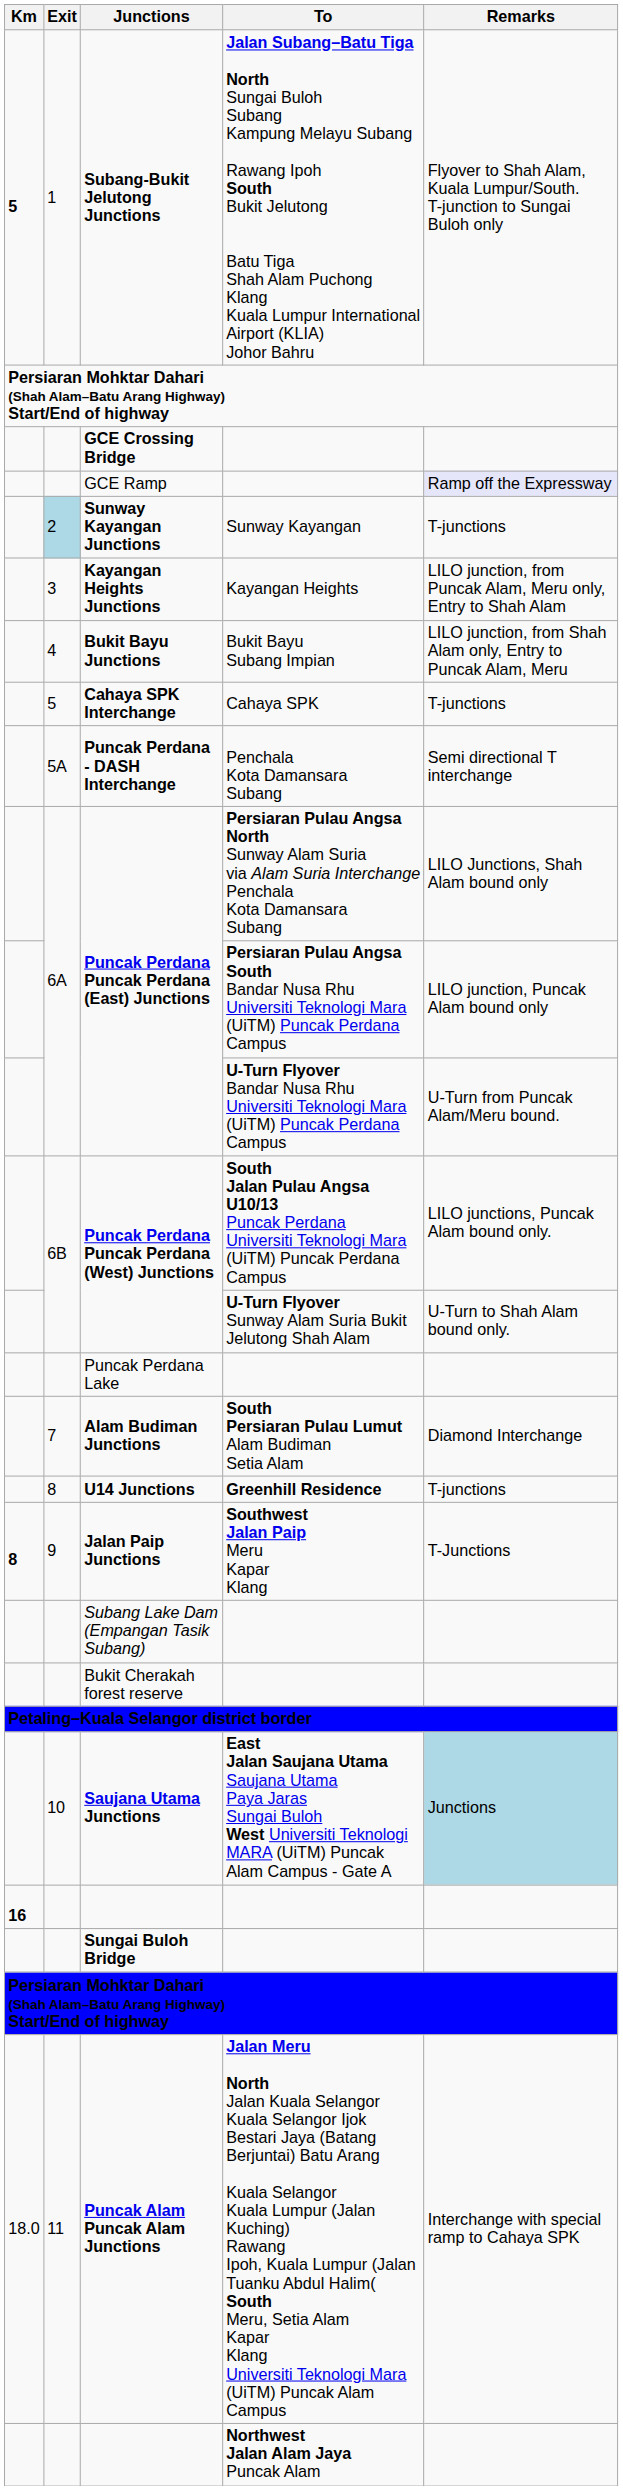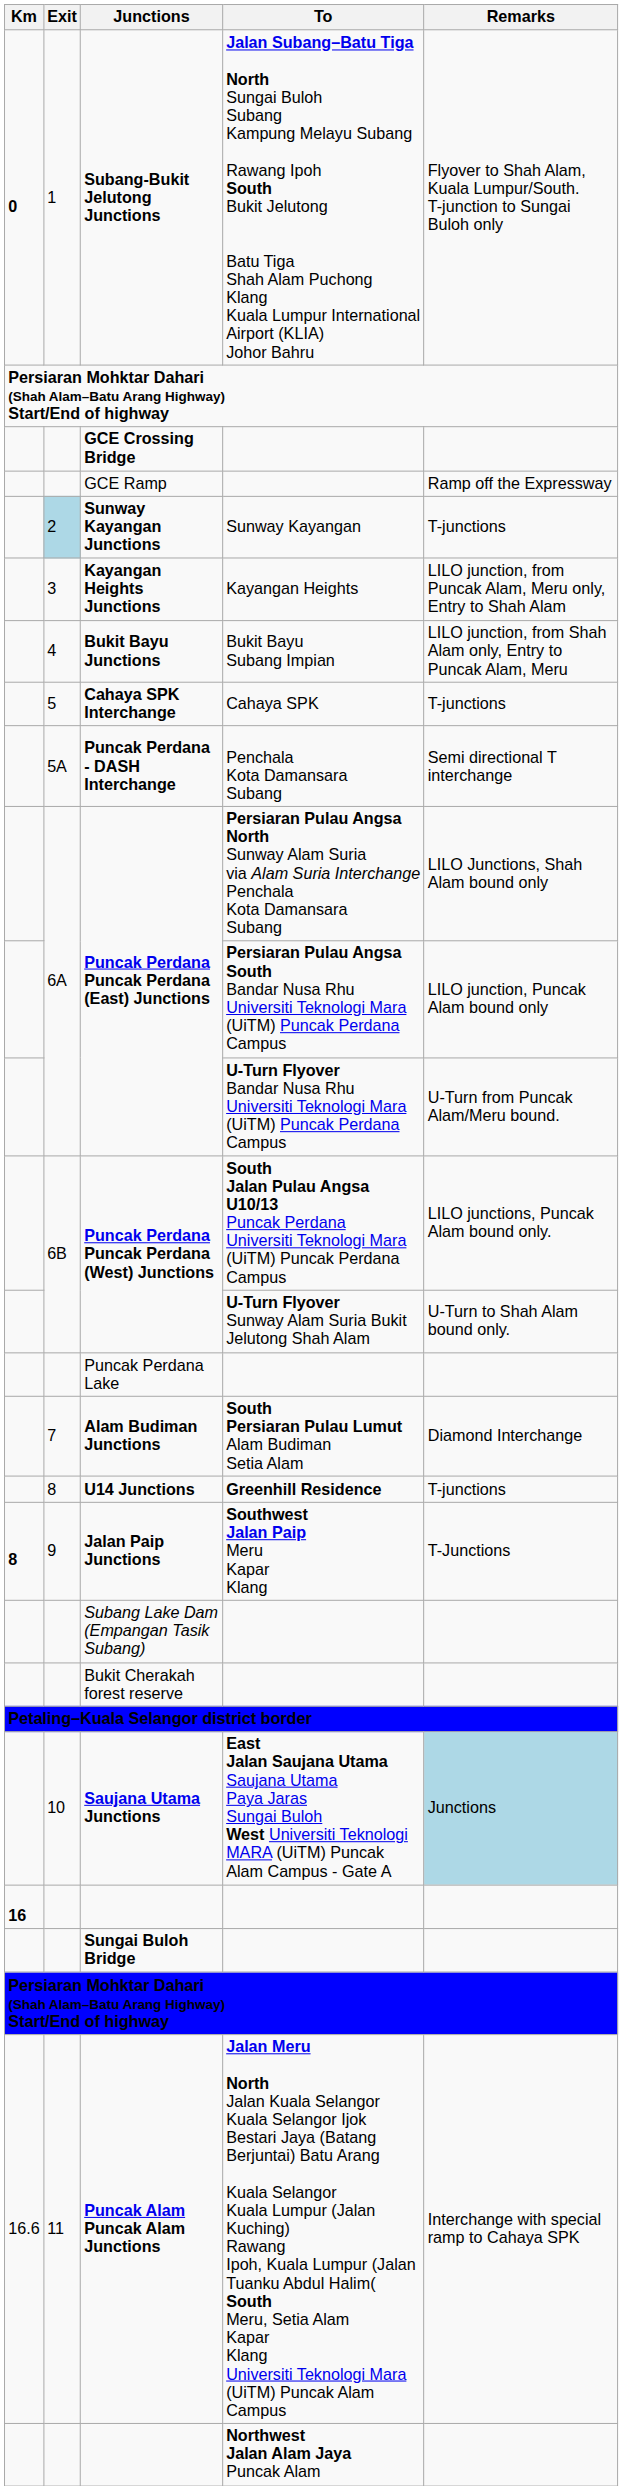(13, 206) 5 -> (13, 206) 0
(520, 483) lavender background -> (520, 483) no background
(24, 2228) 18.0 -> (24, 2228) 16.6
